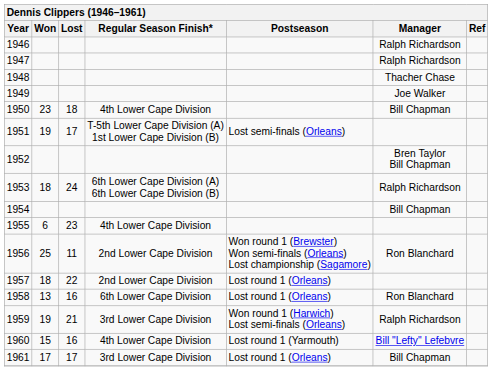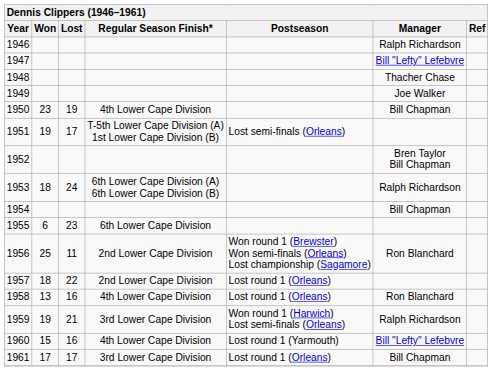(420, 61) Ralph Richardson -> (420, 61) Bill "Lefty" Lefebvre
(72, 110) 18 -> (72, 110) 19
(156, 225) 4th Lower Cape Division -> (156, 225) 6th Lower Cape Division
(156, 297) 6th Lower Cape Division -> (156, 297) 4th Lower Cape Division
